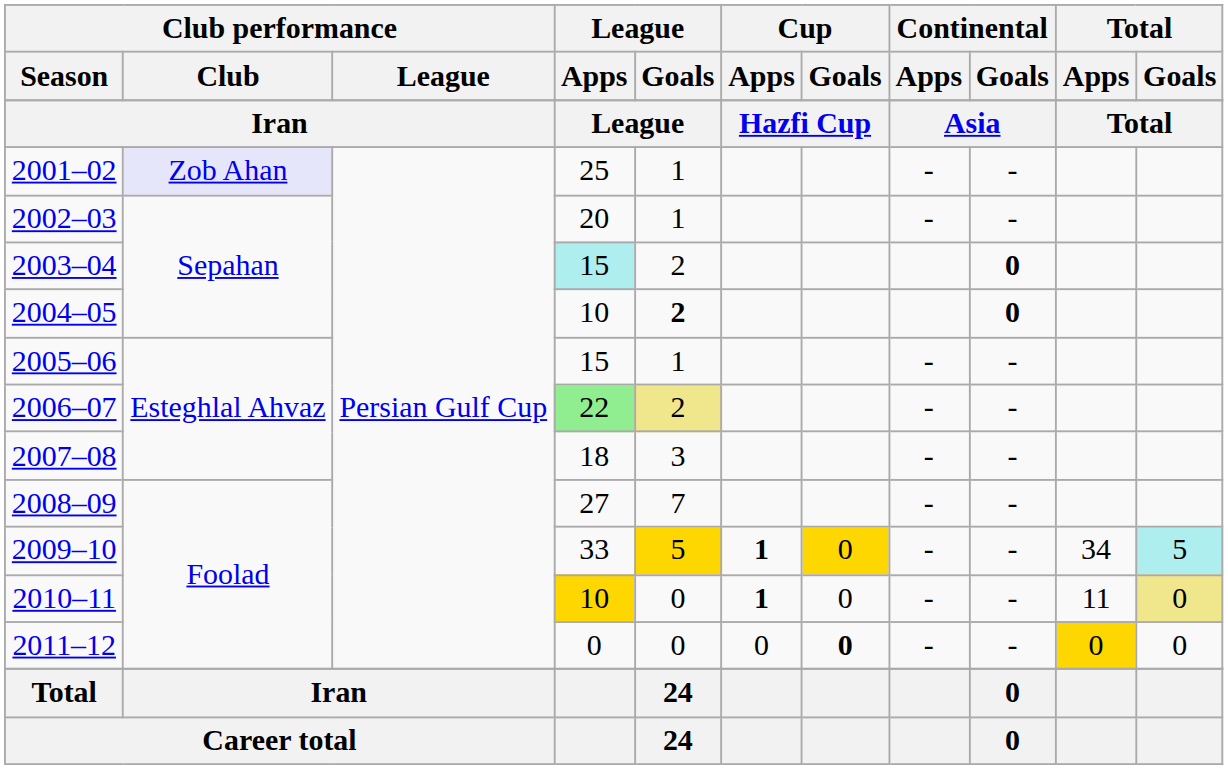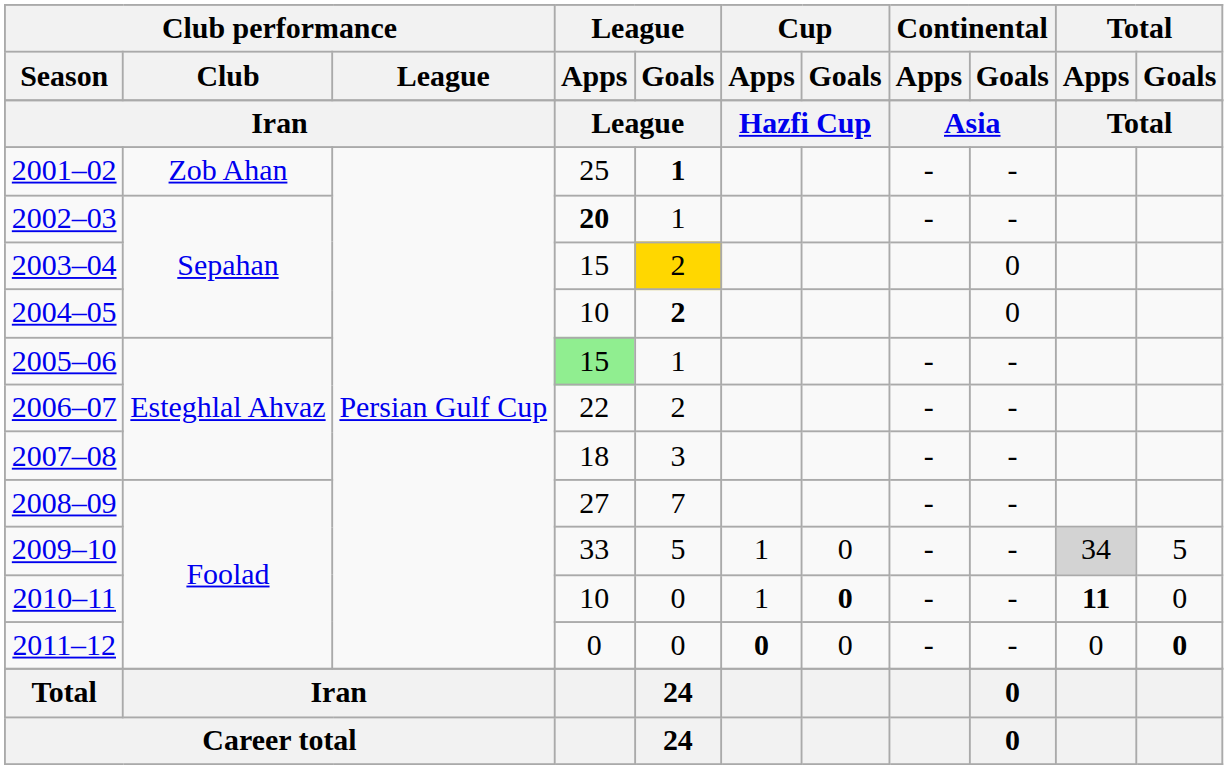(228, 170) lavender background -> (228, 170) no background
(678, 170) normal -> (678, 170) bold
(594, 218) normal -> (594, 218) bold
(594, 265) paleturquoise background -> (594, 265) no background
(678, 265) no background -> (678, 265) gold background
(1012, 265) bold -> (1012, 265) normal
(1012, 312) bold -> (1012, 312) normal
(594, 360) no background -> (594, 360) lightgreen background
(594, 407) lightgreen background -> (594, 407) no background
(678, 407) khaki background -> (678, 407) no background
(678, 550) gold background -> (678, 550) no background
(761, 550) bold -> (761, 550) normal
(845, 550) gold background -> (845, 550) no background
(1096, 550) no background -> (1096, 550) lightgrey background
(1180, 550) paleturquoise background -> (1180, 550) no background
(594, 597) gold background -> (594, 597) no background
(761, 597) bold -> (761, 597) normal
(845, 597) normal -> (845, 597) bold
(1096, 597) normal -> (1096, 597) bold
(1180, 597) khaki background -> (1180, 597) no background
(761, 645) normal -> (761, 645) bold
(845, 645) bold -> (845, 645) normal
(1096, 645) gold background -> (1096, 645) no background
(1180, 645) normal -> (1180, 645) bold
